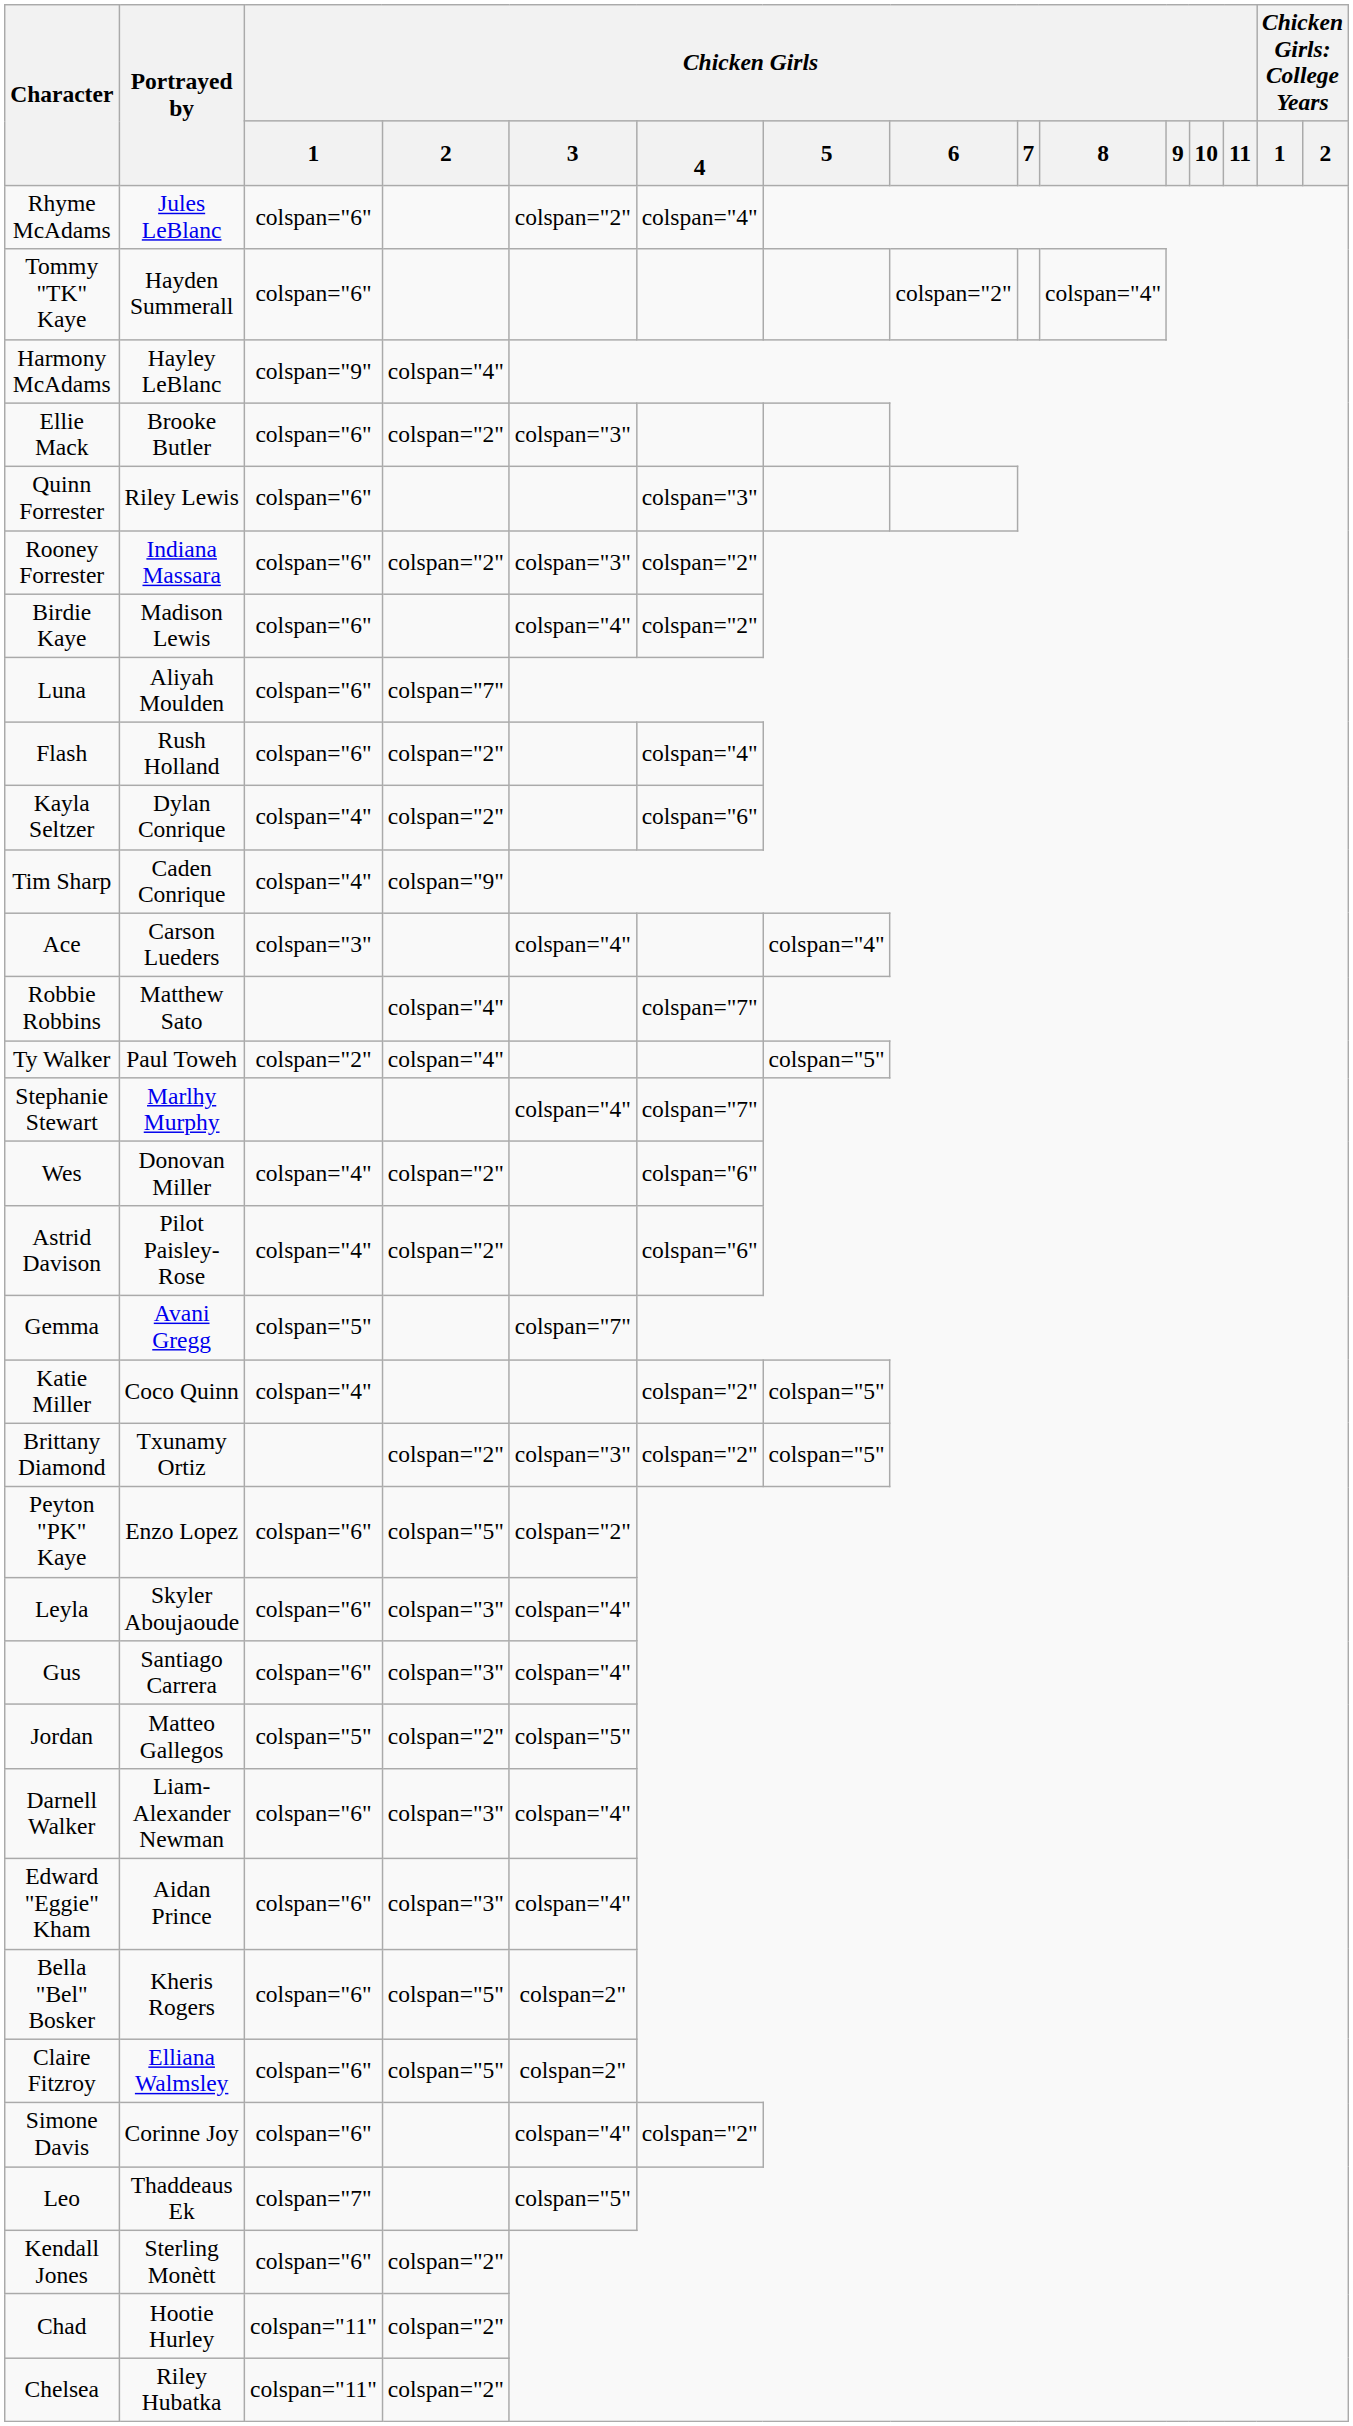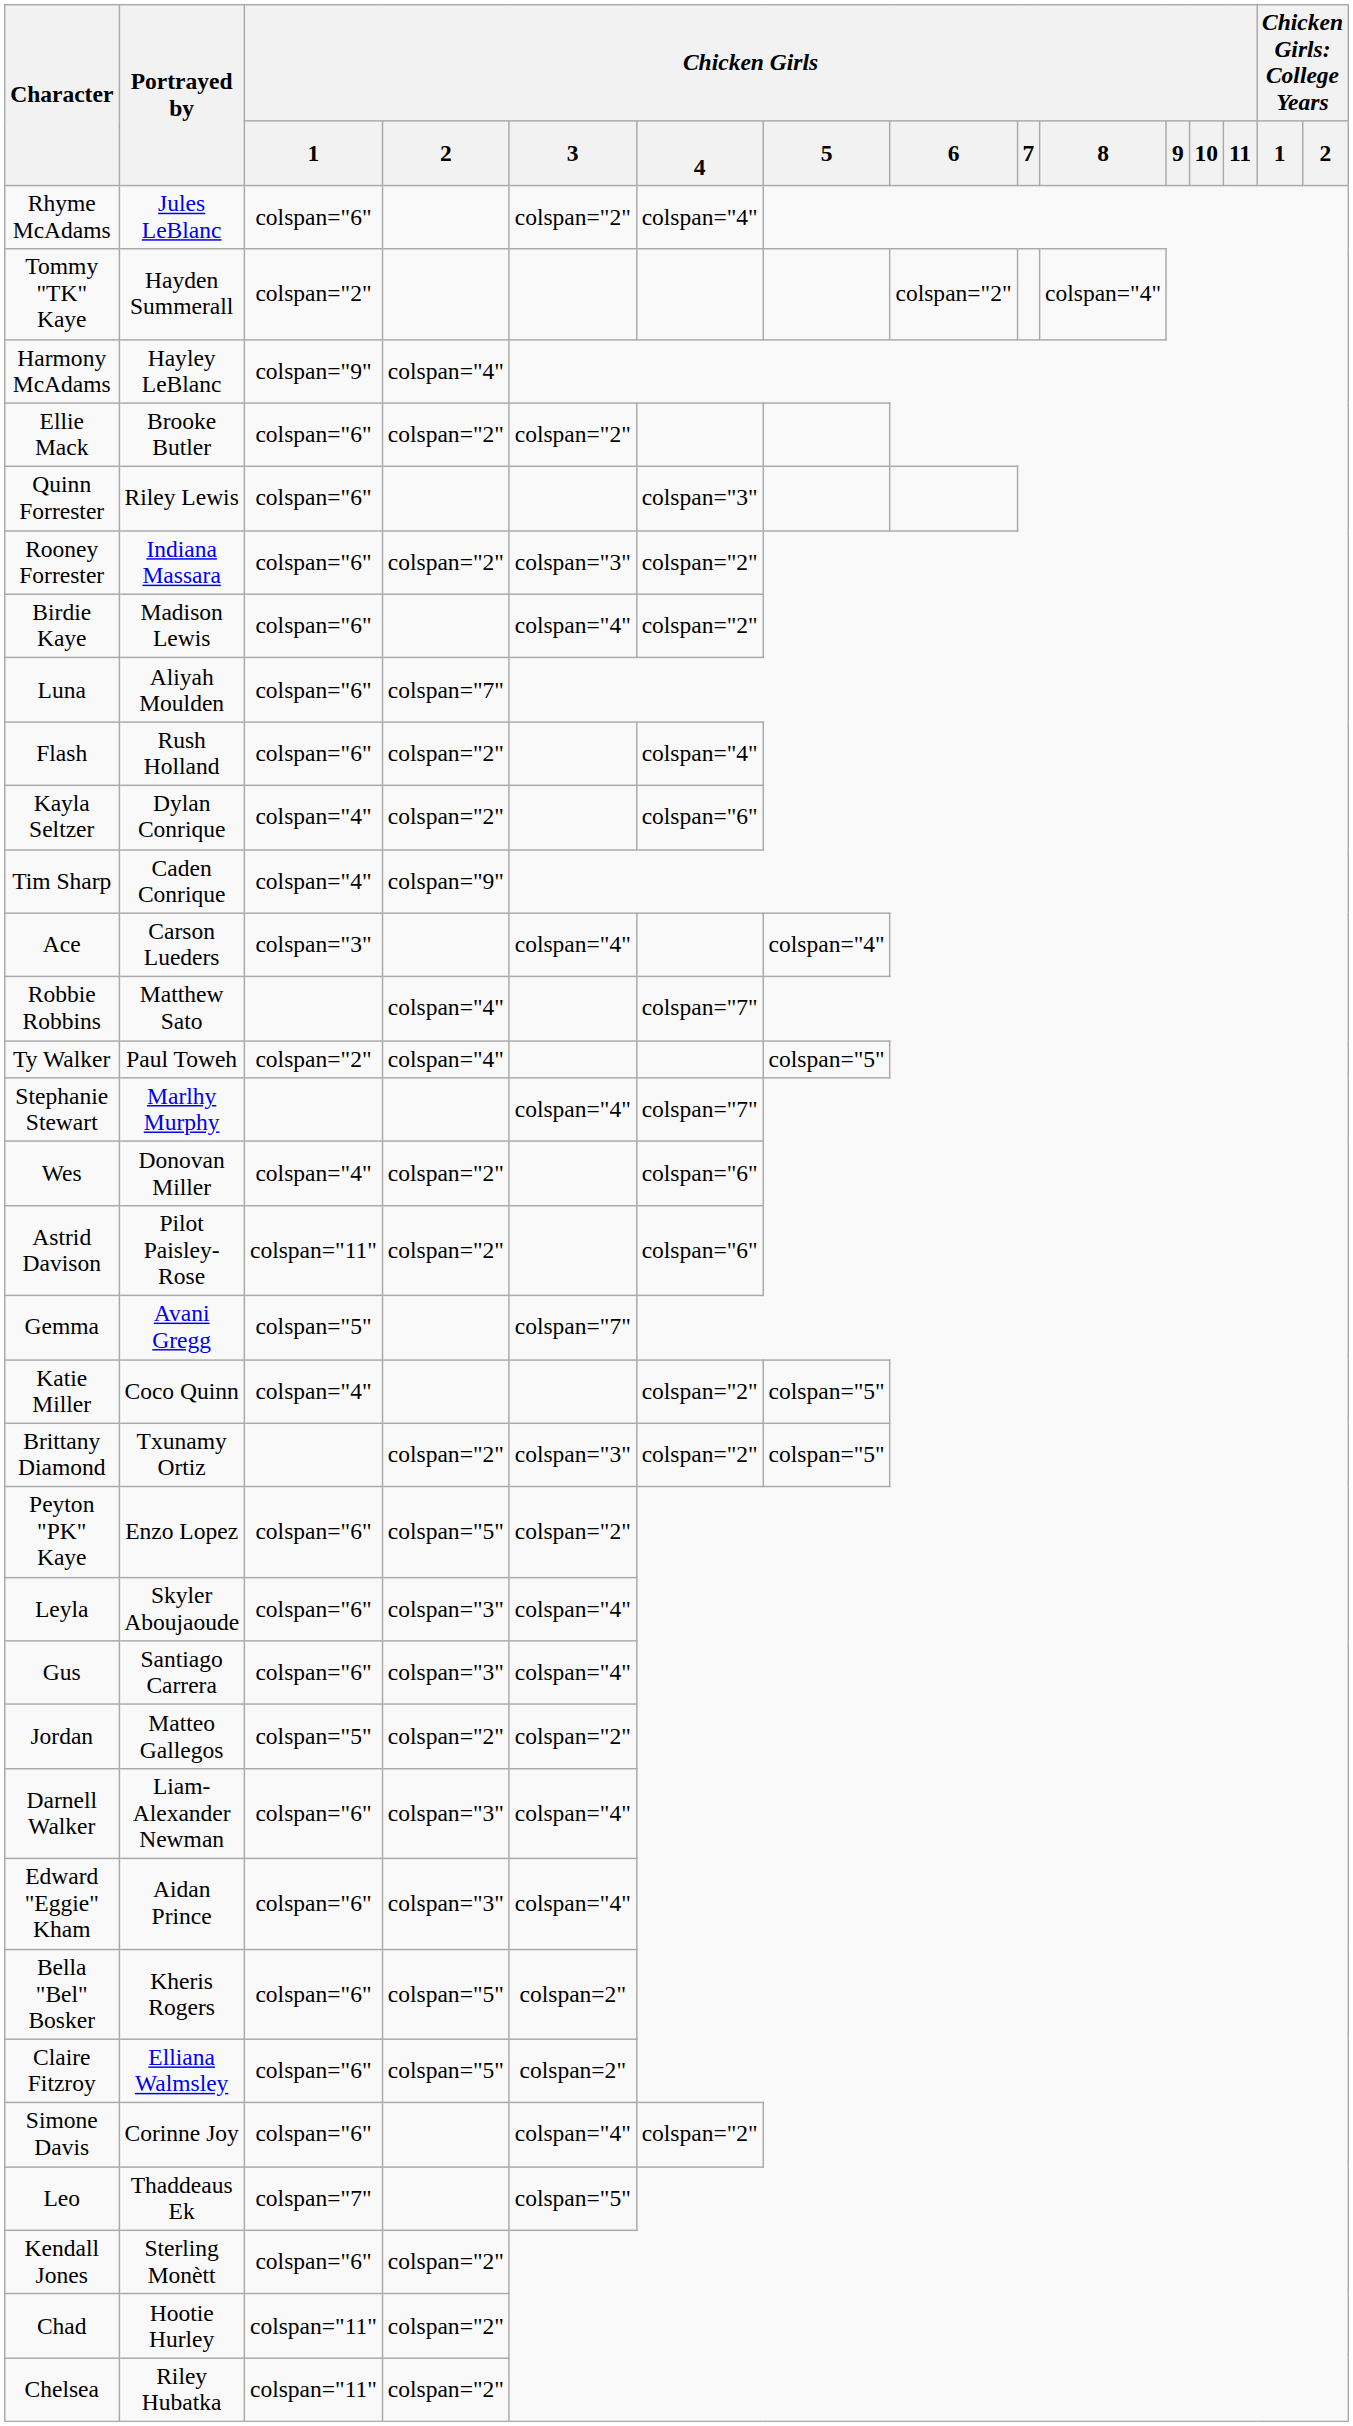(313, 293) colspan="6" -> (313, 293) colspan="2"
(573, 434) colspan="3" -> (573, 434) colspan="2"
(313, 1250) colspan="4" -> (313, 1250) colspan="11"
(573, 1736) colspan="5" -> (573, 1736) colspan="2"
